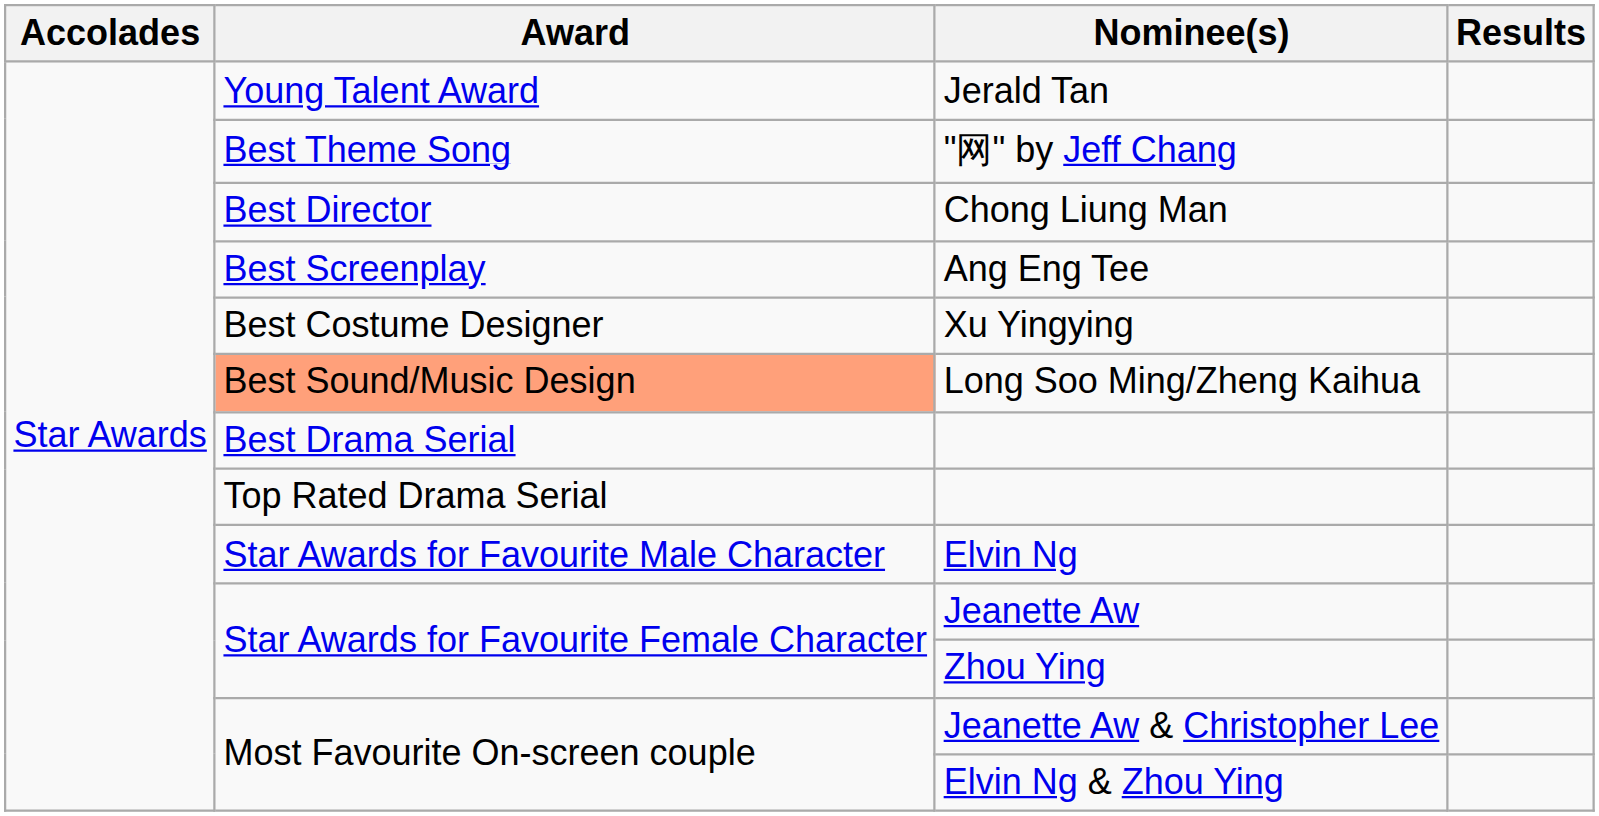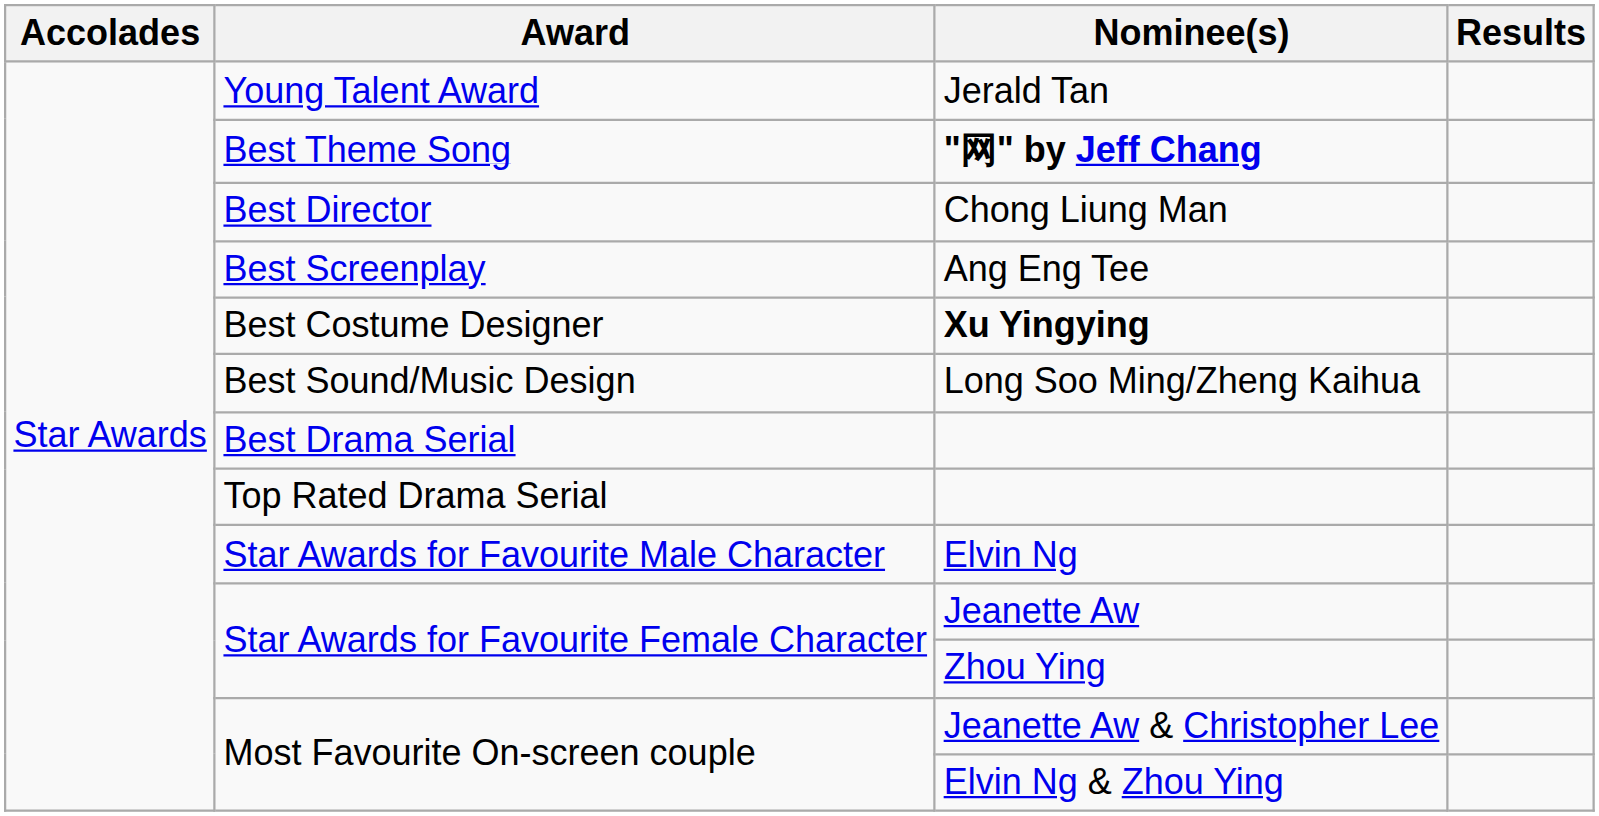(1090, 149) normal -> (1103, 149) bold
(1039, 325) normal -> (1047, 325) bold
(430, 382) lightsalmon background -> (430, 382) no background
